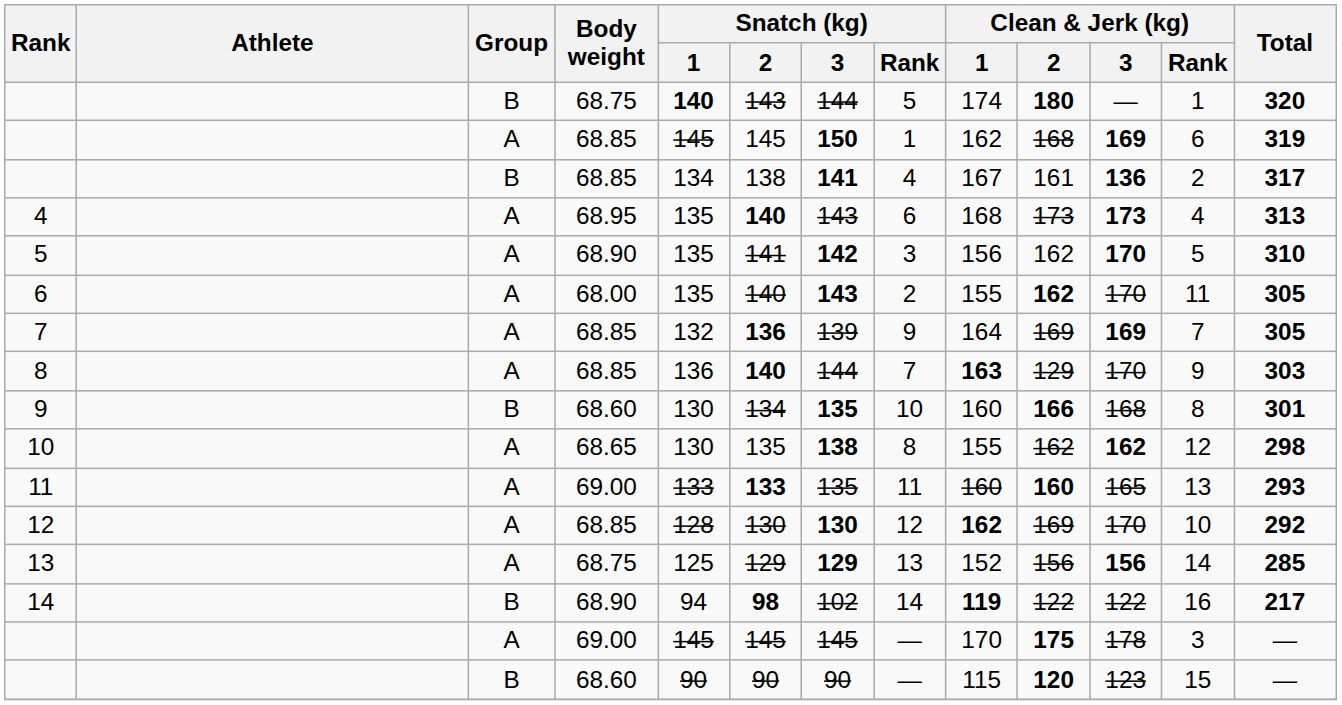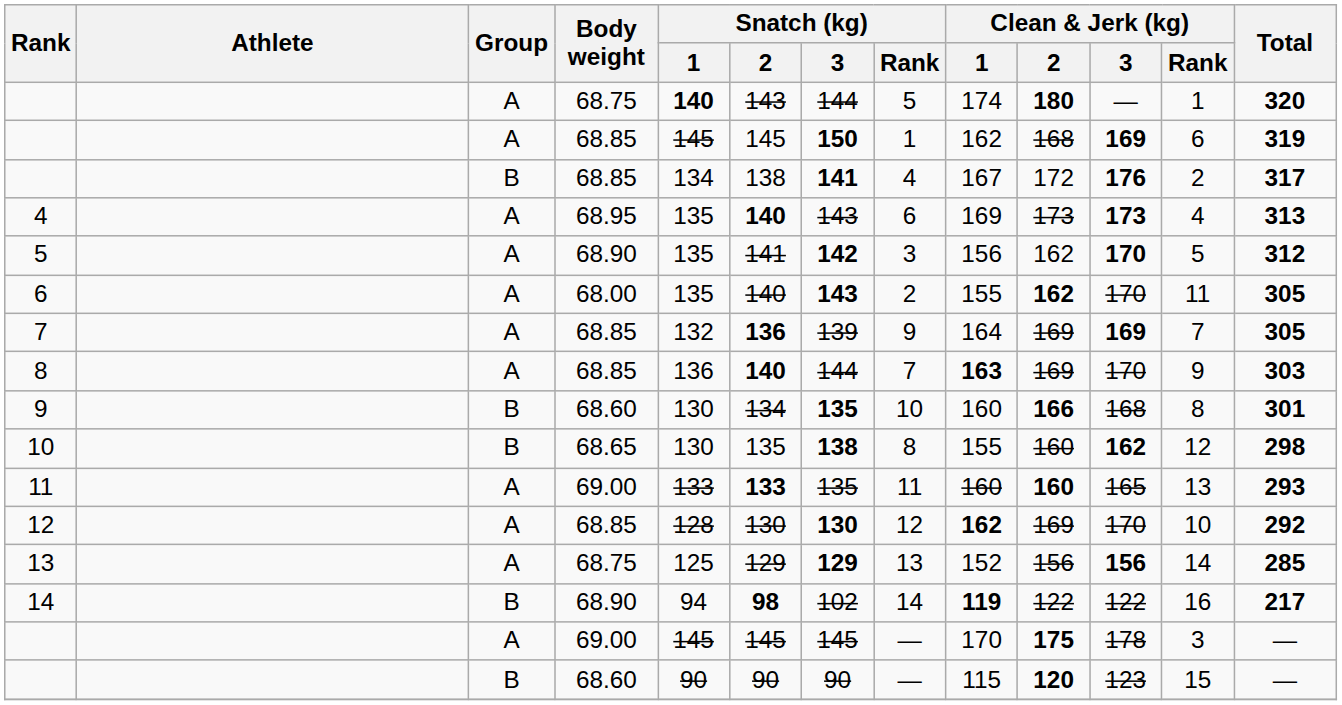(512, 100) B -> (512, 100) A
(1054, 178) 161 -> (1054, 178) 172
(1126, 178) 136 -> (1126, 178) 176
(982, 216) 168 -> (982, 216) 169
(1285, 255) 310 -> (1285, 255) 312
(1054, 370) 129 -> (1054, 370) 169
(512, 448) A -> (512, 448) B
(1054, 448) 162 -> (1054, 448) 160
